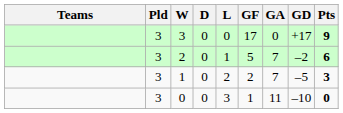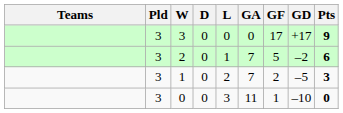columns swapped: (250, 14) <-> (275, 14)
